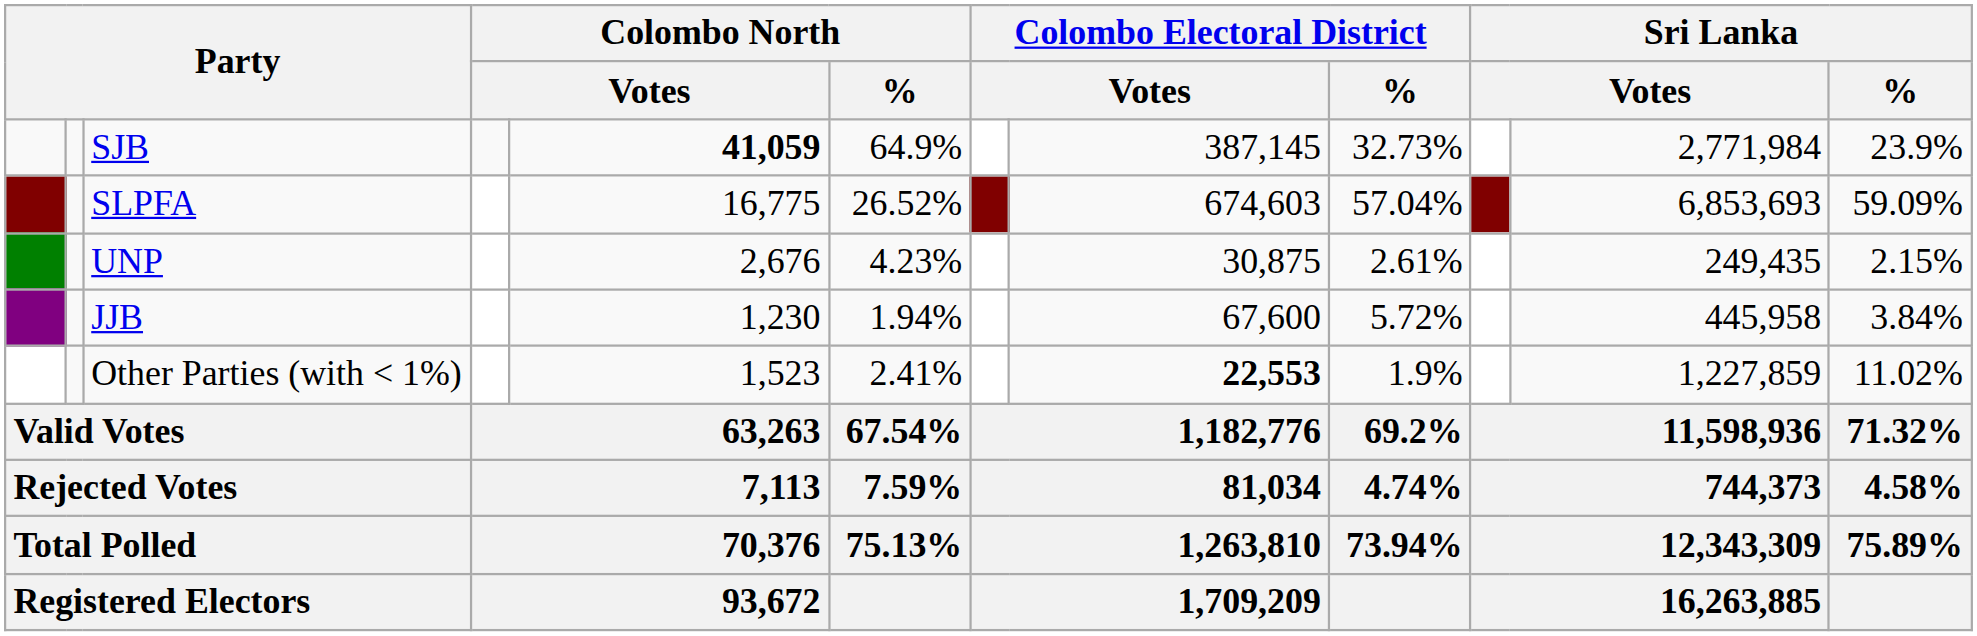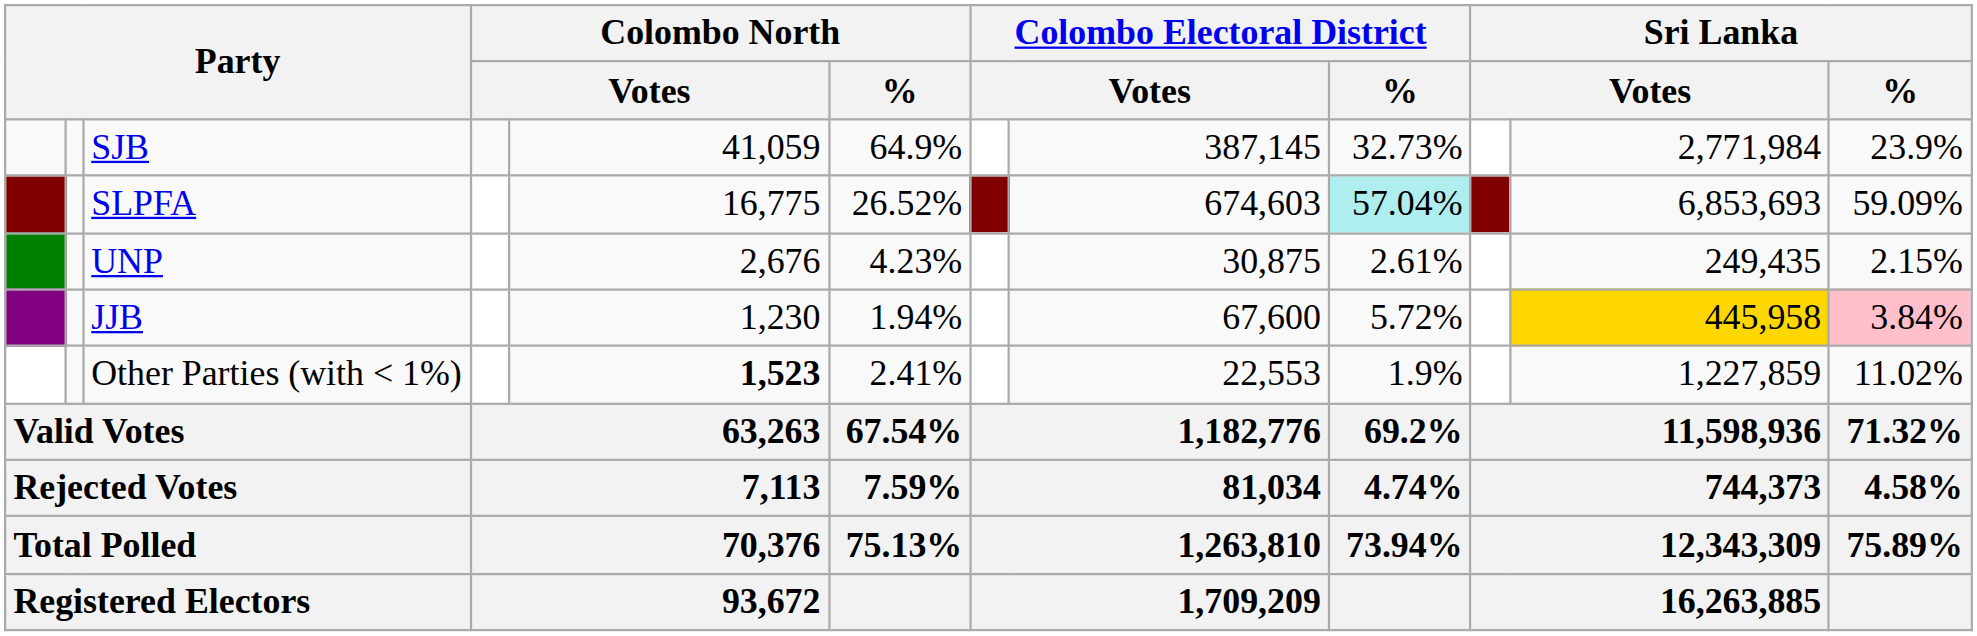(771, 146) bold -> (771, 146) normal
(1407, 203) no background -> (1407, 203) paleturquoise background
(1763, 317) no background -> (1763, 317) gold background
(1917, 317) no background -> (1917, 317) pink background
(780, 373) normal -> (780, 373) bold
(1272, 373) bold -> (1272, 373) normal
